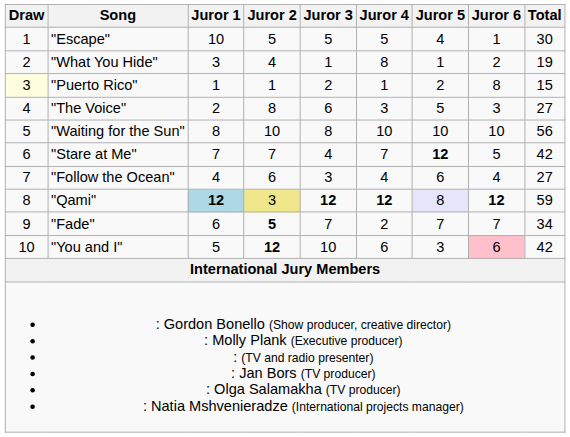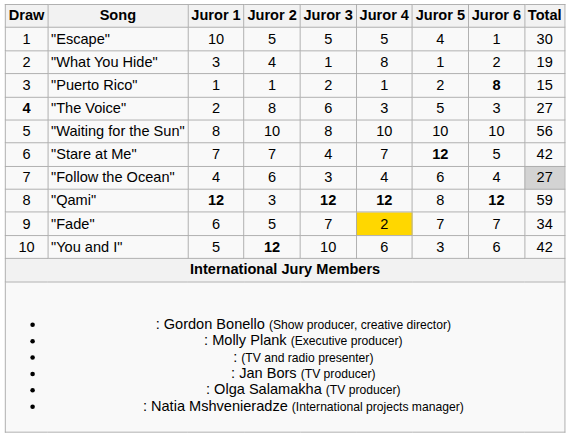(27, 85) lightyellow background -> (27, 85) no background
(496, 85) normal -> (496, 85) bold
(27, 108) normal -> (27, 108) bold
(545, 177) no background -> (545, 177) lightgrey background
(216, 200) lightblue background -> (216, 200) no background
(272, 200) khaki background -> (272, 200) no background
(440, 200) lavender background -> (440, 200) no background
(272, 223) bold -> (272, 223) normal
(384, 223) no background -> (384, 223) gold background
(496, 246) pink background -> (496, 246) no background
